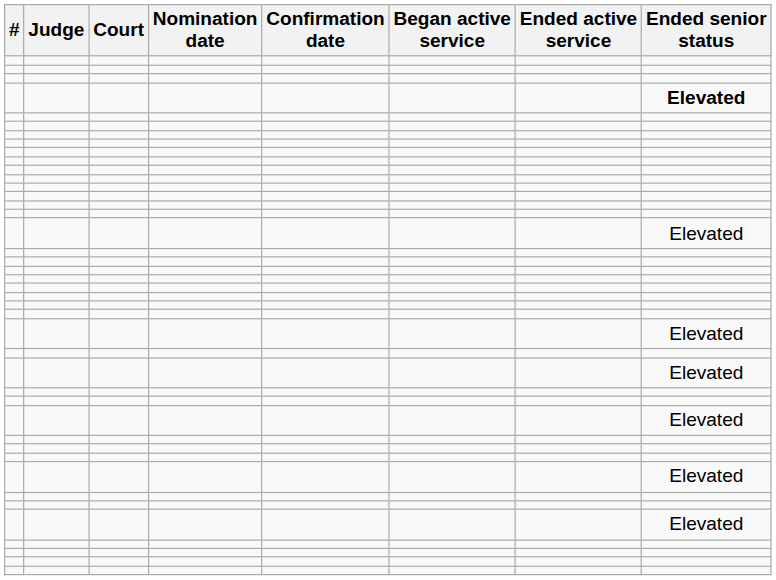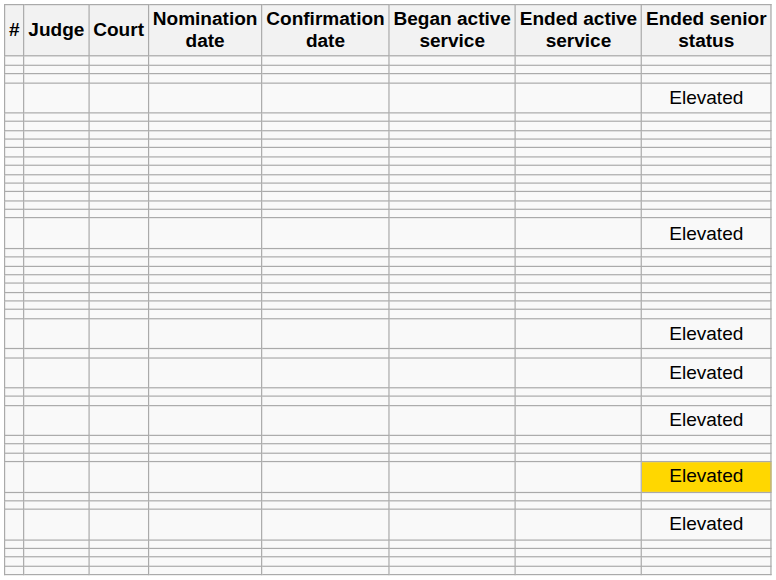(706, 97) bold -> (706, 97) normal
(706, 476) no background -> (706, 476) gold background
